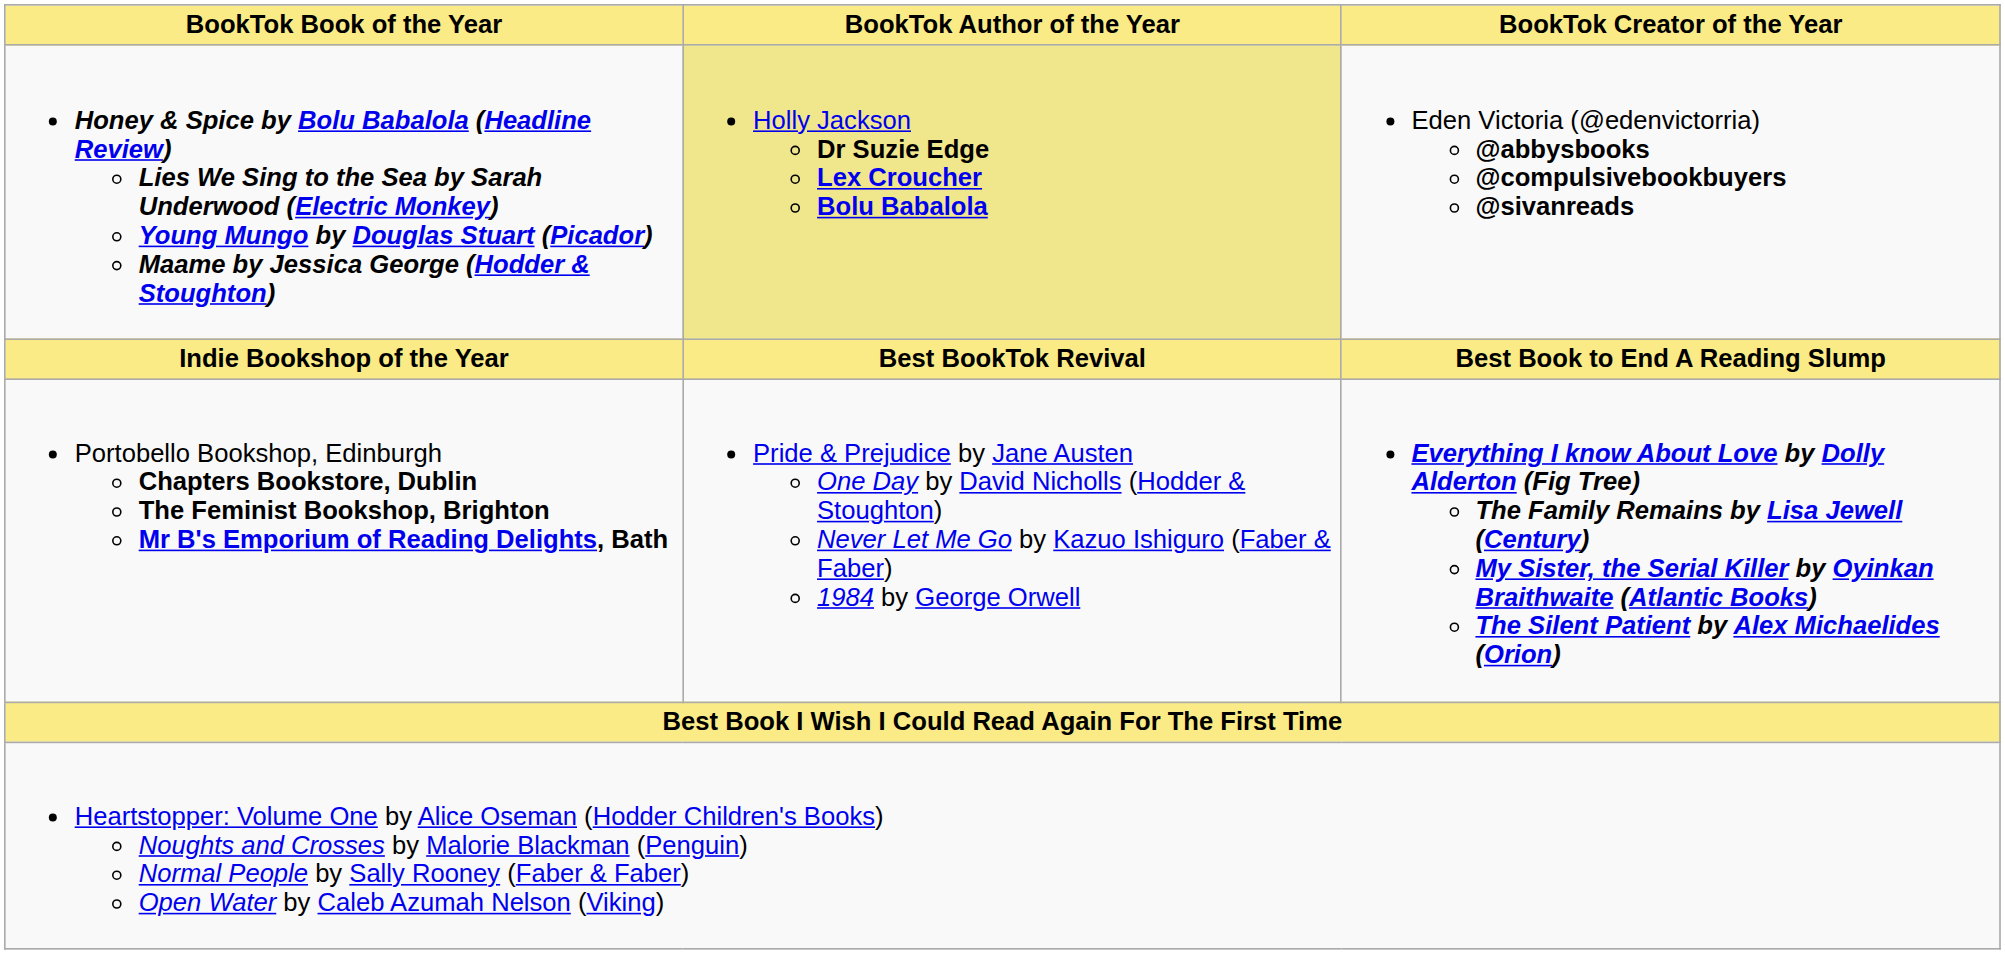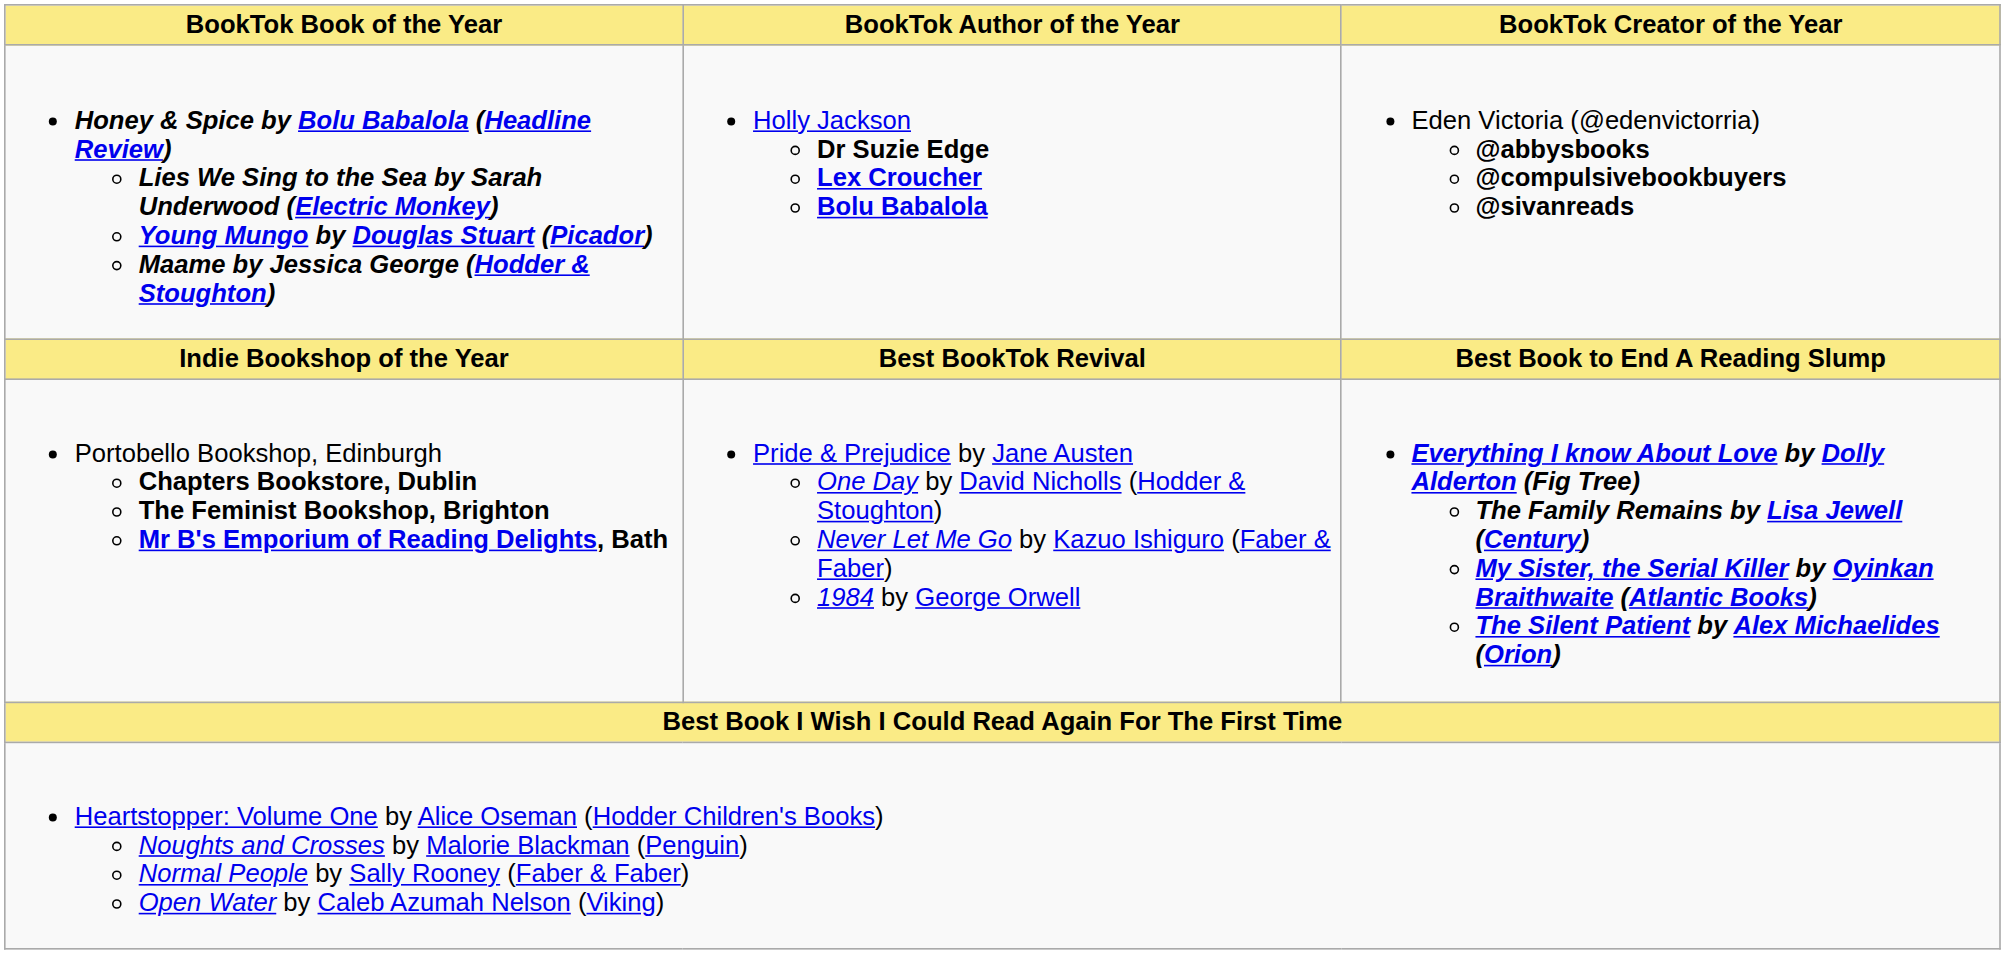(1012, 163) khaki background -> (1012, 163) no background
